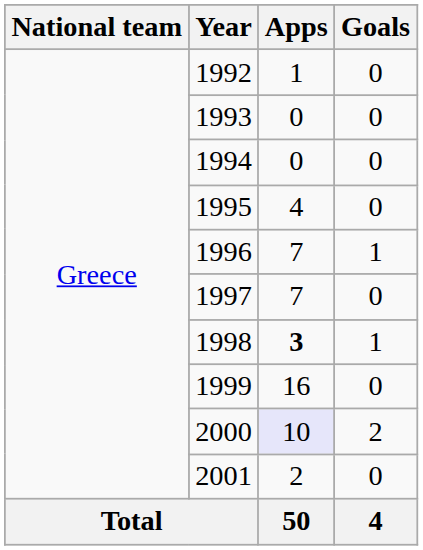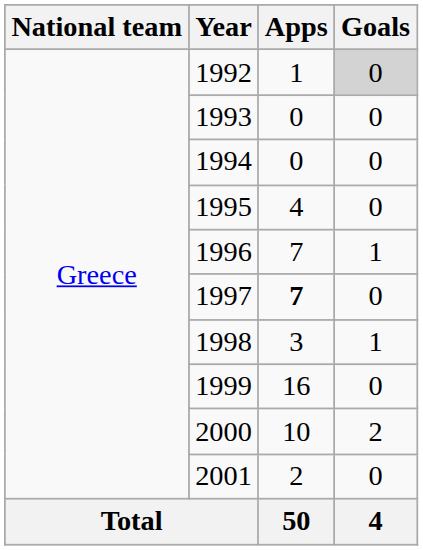(376, 71) no background -> (376, 71) lightgrey background
(296, 296) normal -> (296, 296) bold
(296, 341) bold -> (296, 341) normal
(296, 431) lavender background -> (296, 431) no background
